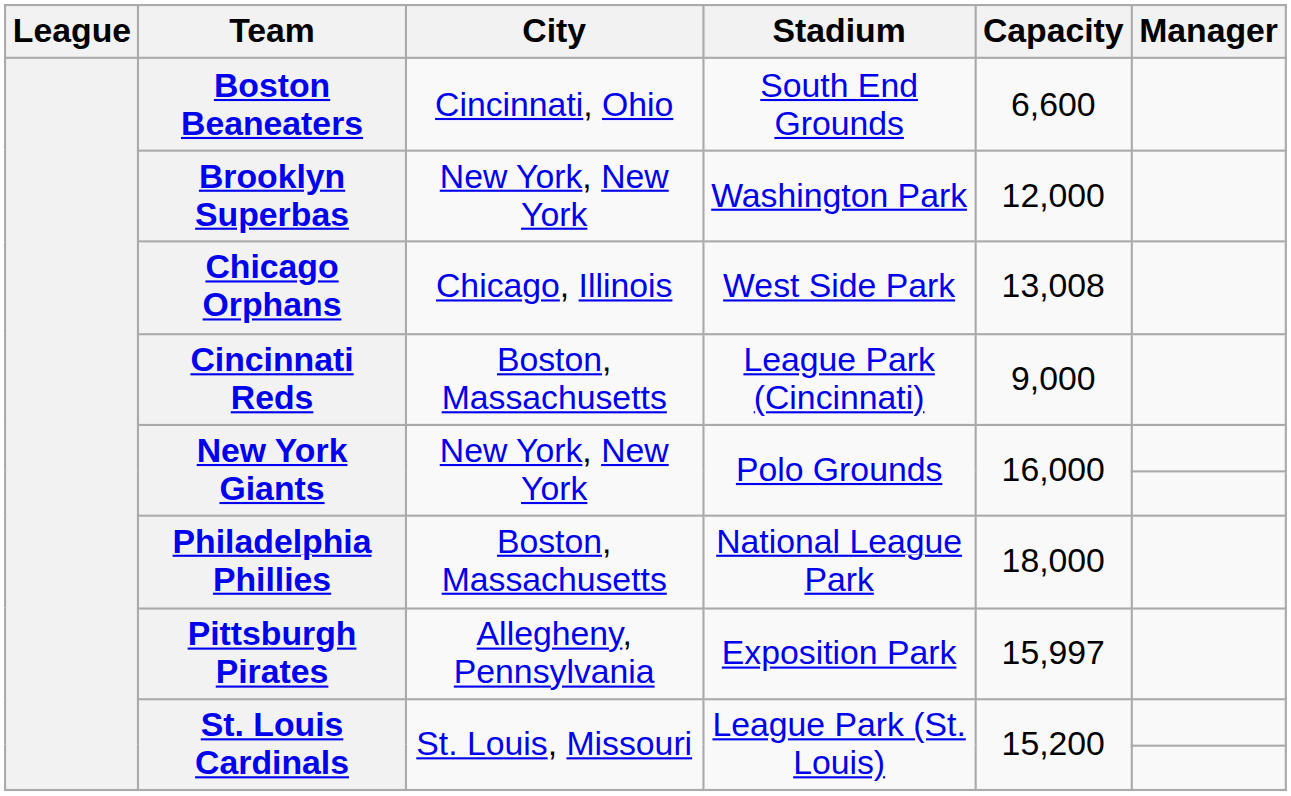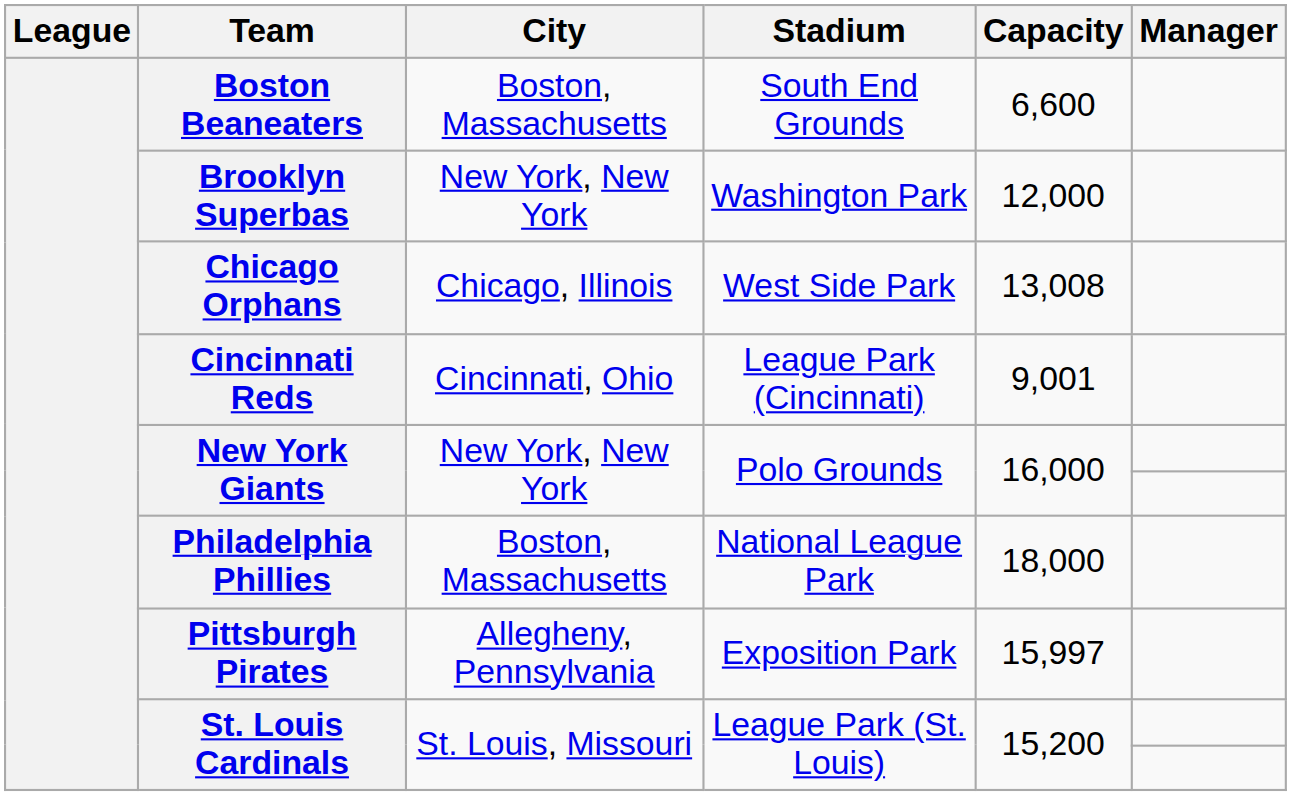(554, 103) Cincinnati, Ohio -> (554, 103) Boston, Massachusetts
(554, 378) Boston, Massachusetts -> (554, 378) Cincinnati, Ohio
(1053, 378) 9,000 -> (1053, 378) 9,001
